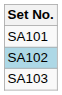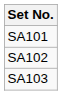(28, 57) lightblue background -> (28, 57) no background
